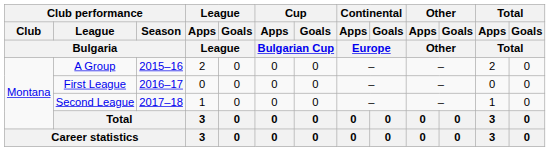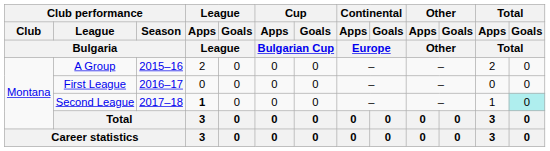(202, 102) normal -> (202, 102) bold
(527, 102) no background -> (527, 102) paleturquoise background
